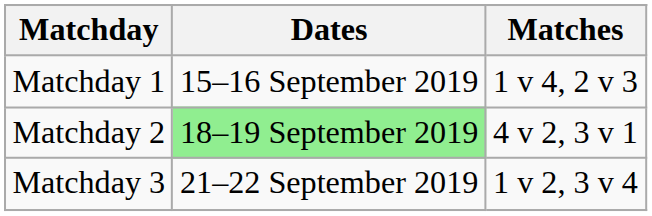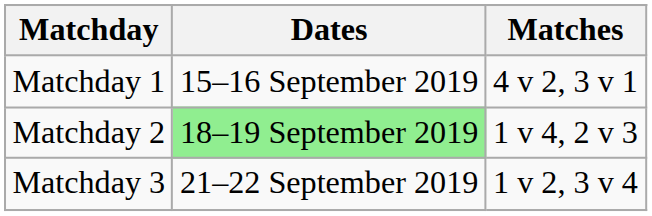(565, 81) 1 v 4, 2 v 3 -> (565, 81) 4 v 2, 3 v 1
(565, 132) 4 v 2, 3 v 1 -> (565, 132) 1 v 4, 2 v 3
